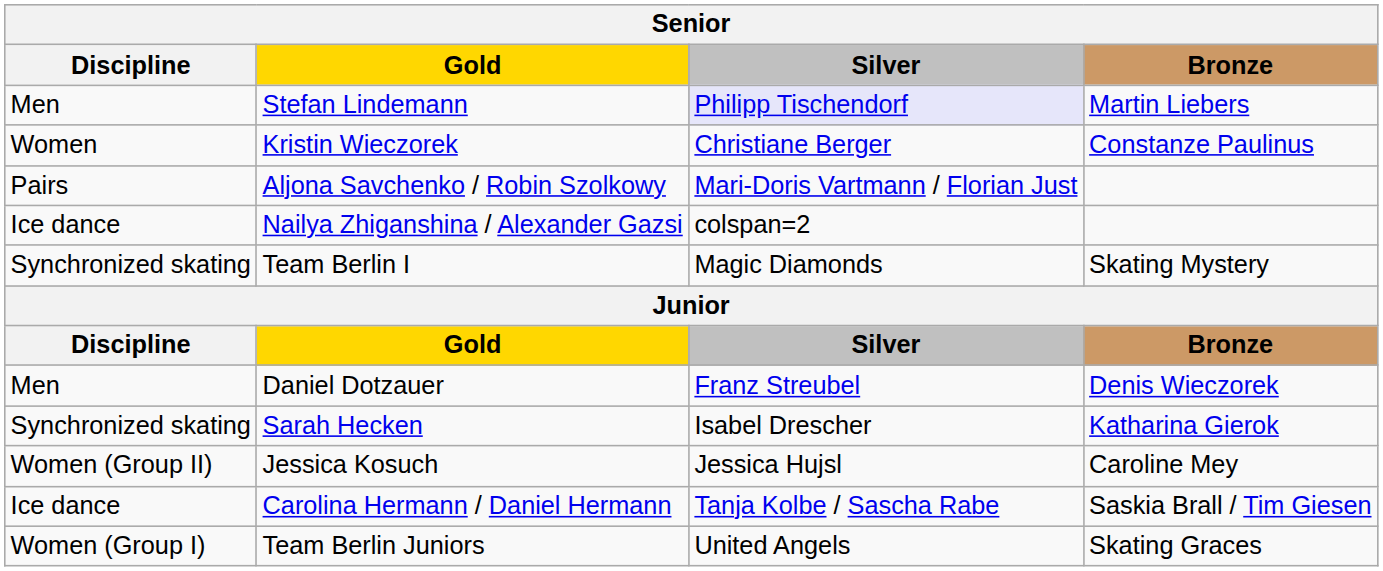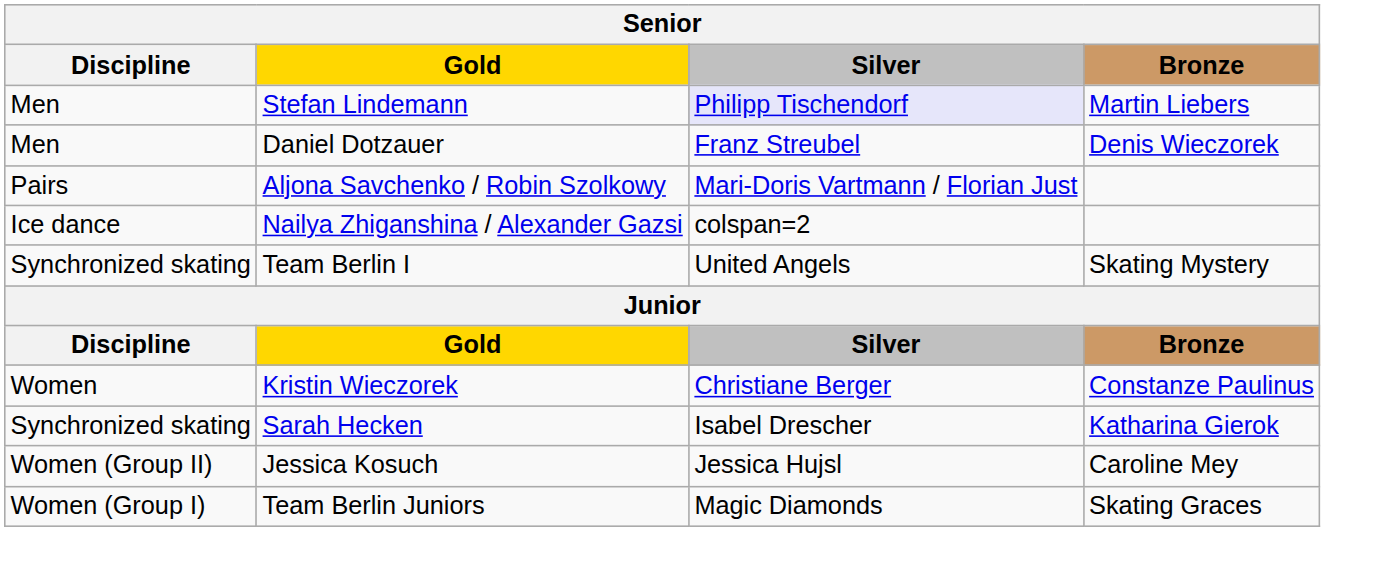rows swapped: (360, 144) <-> (353, 385)
(789, 265) Magic Diamonds -> (772, 265) United Angels
- row: (467, 505)
(772, 545) United Angels -> (789, 505) Magic Diamonds
